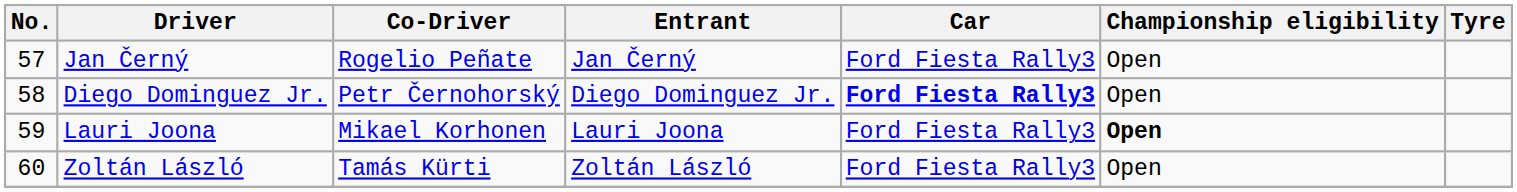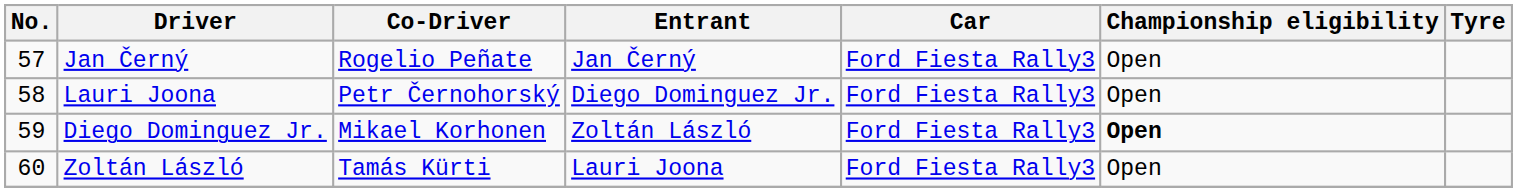(195, 96) Diego Dominguez Jr. -> (140, 96) Lauri Joona
(970, 96) bold -> (970, 96) normal
(140, 132) Lauri Joona -> (195, 132) Diego Dominguez Jr.
(647, 132) Lauri Joona -> (661, 132) Zoltán László
(661, 169) Zoltán László -> (647, 169) Lauri Joona
